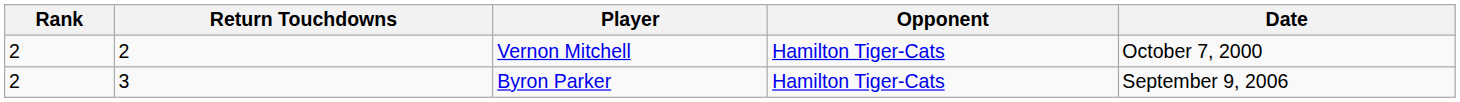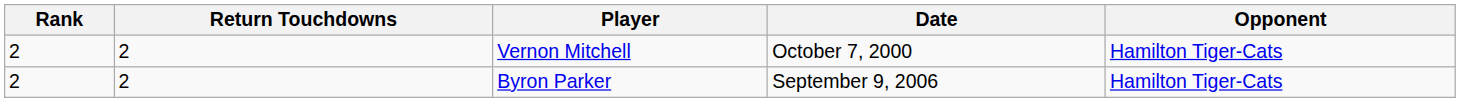columns swapped: (943, 19) <-> (1287, 19)
(124, 81) 3 -> (124, 81) 2
